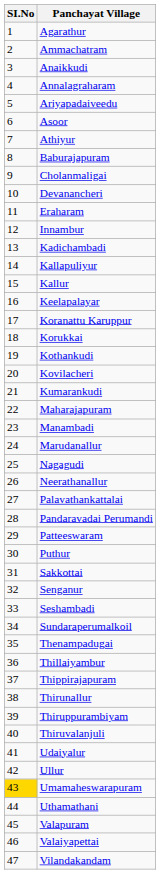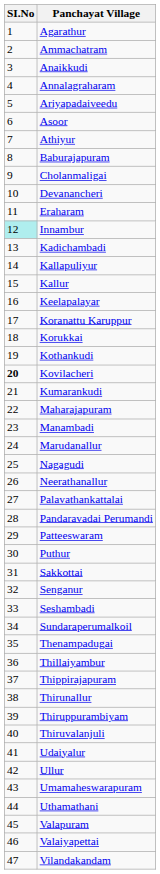(13, 229) no background -> (13, 229) paleturquoise background
(13, 373) normal -> (13, 373) bold
(13, 788) gold background -> (13, 788) no background
